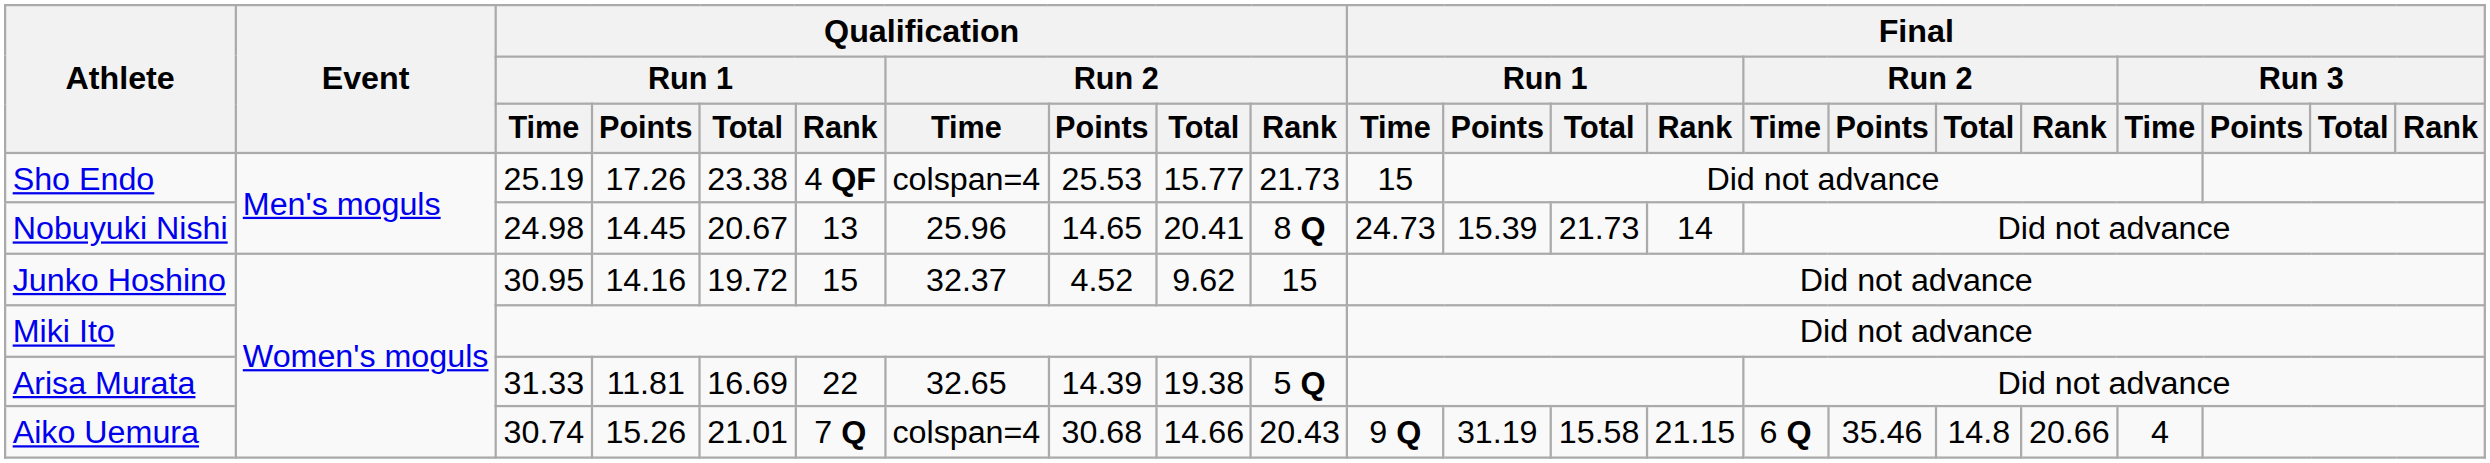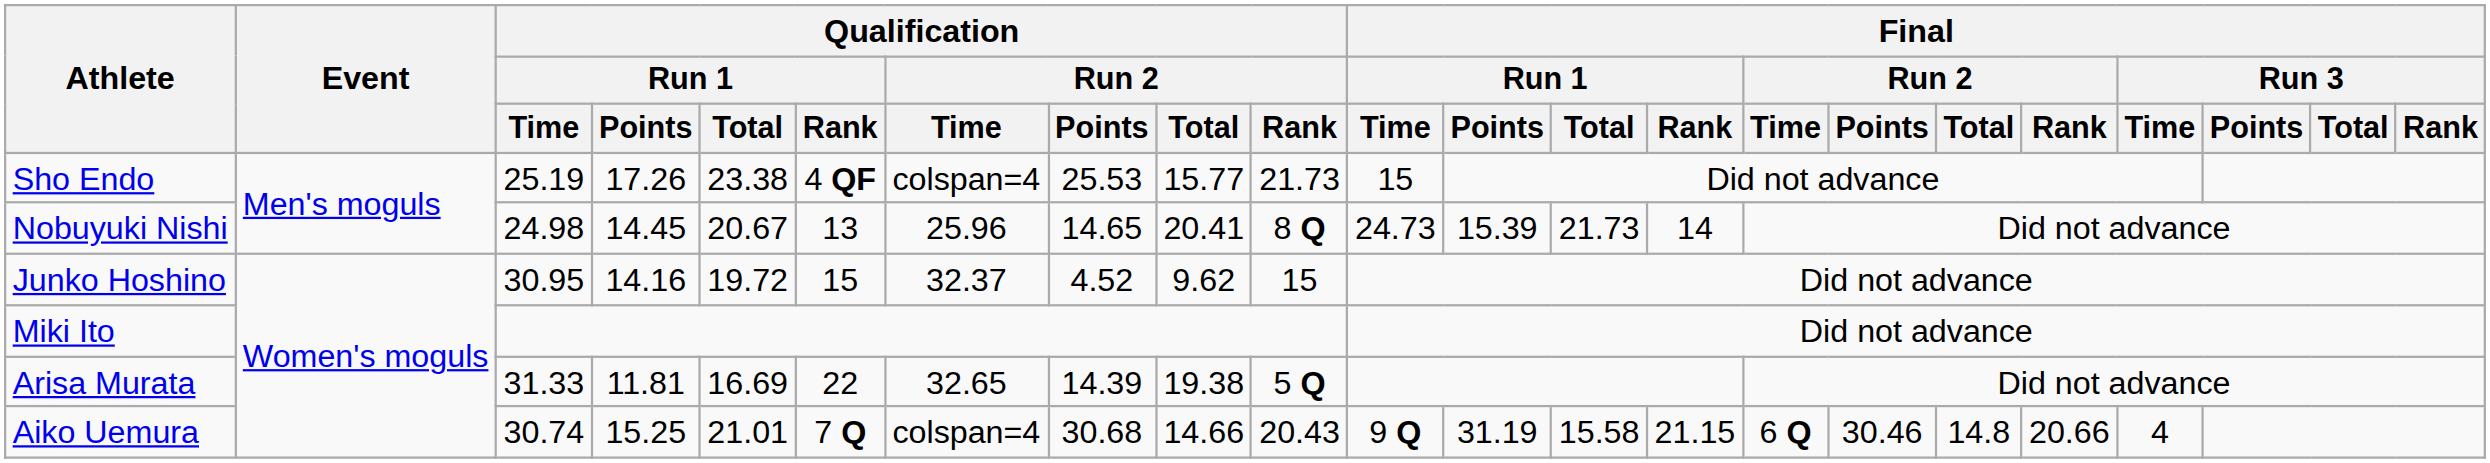(646, 433) 15.26 -> (646, 433) 15.25
(1882, 433) 35.46 -> (1882, 433) 30.46
